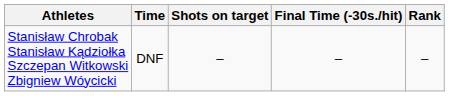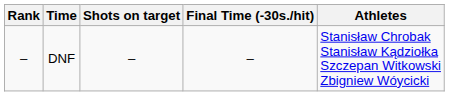columns swapped: (68, 15) <-> (425, 15)
